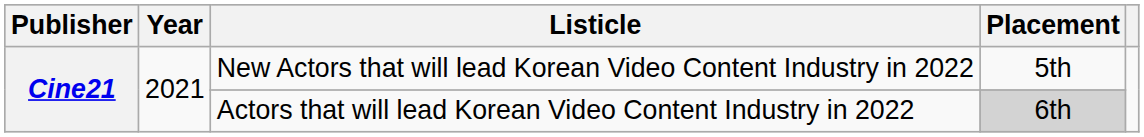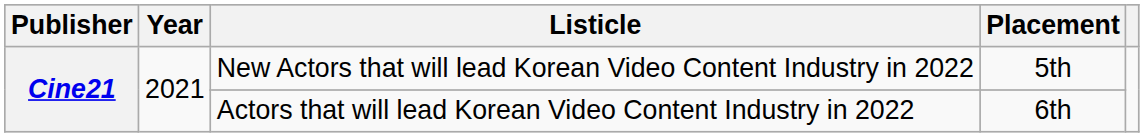(1053, 110) lightgrey background -> (1053, 110) no background
